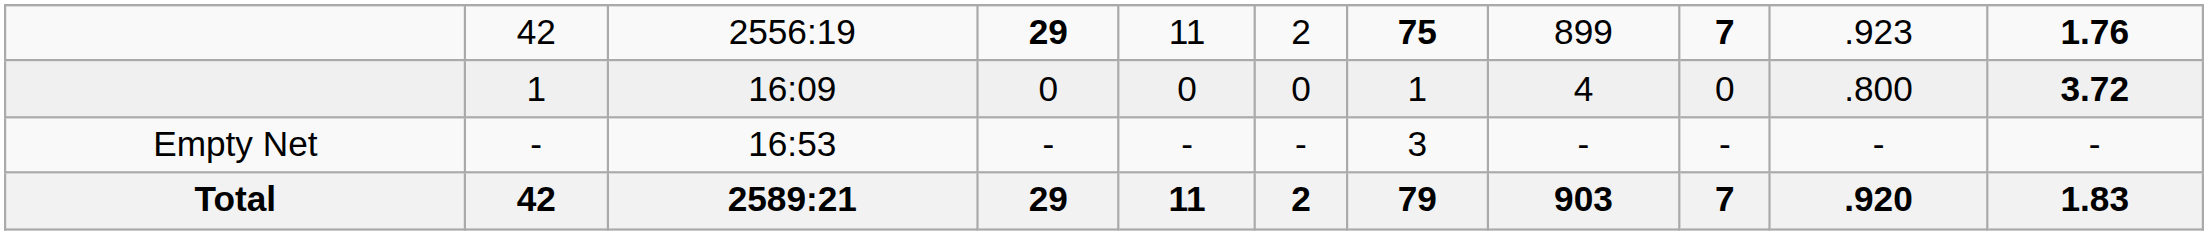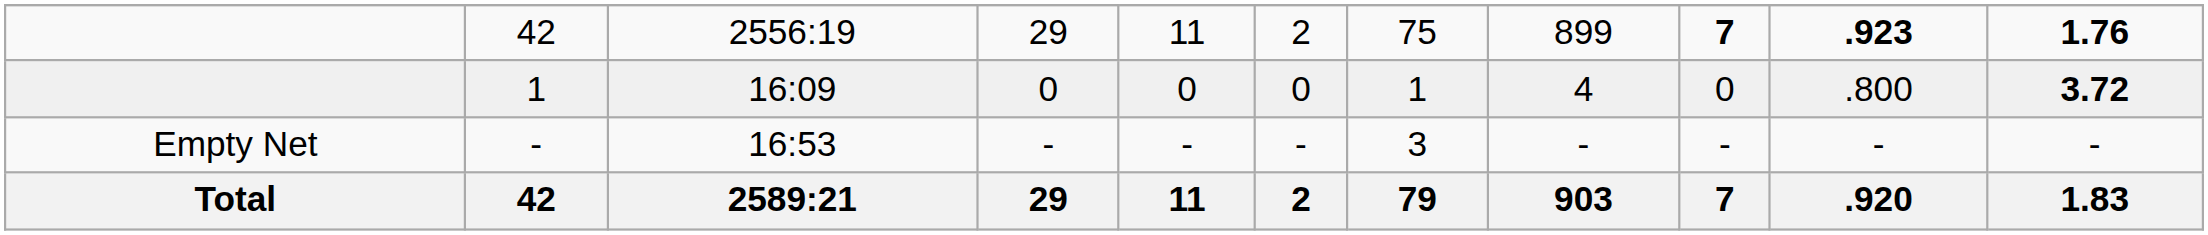(1048, 32) bold -> (1048, 32) normal
(1417, 32) bold -> (1417, 32) normal
(1878, 32) normal -> (1878, 32) bold
